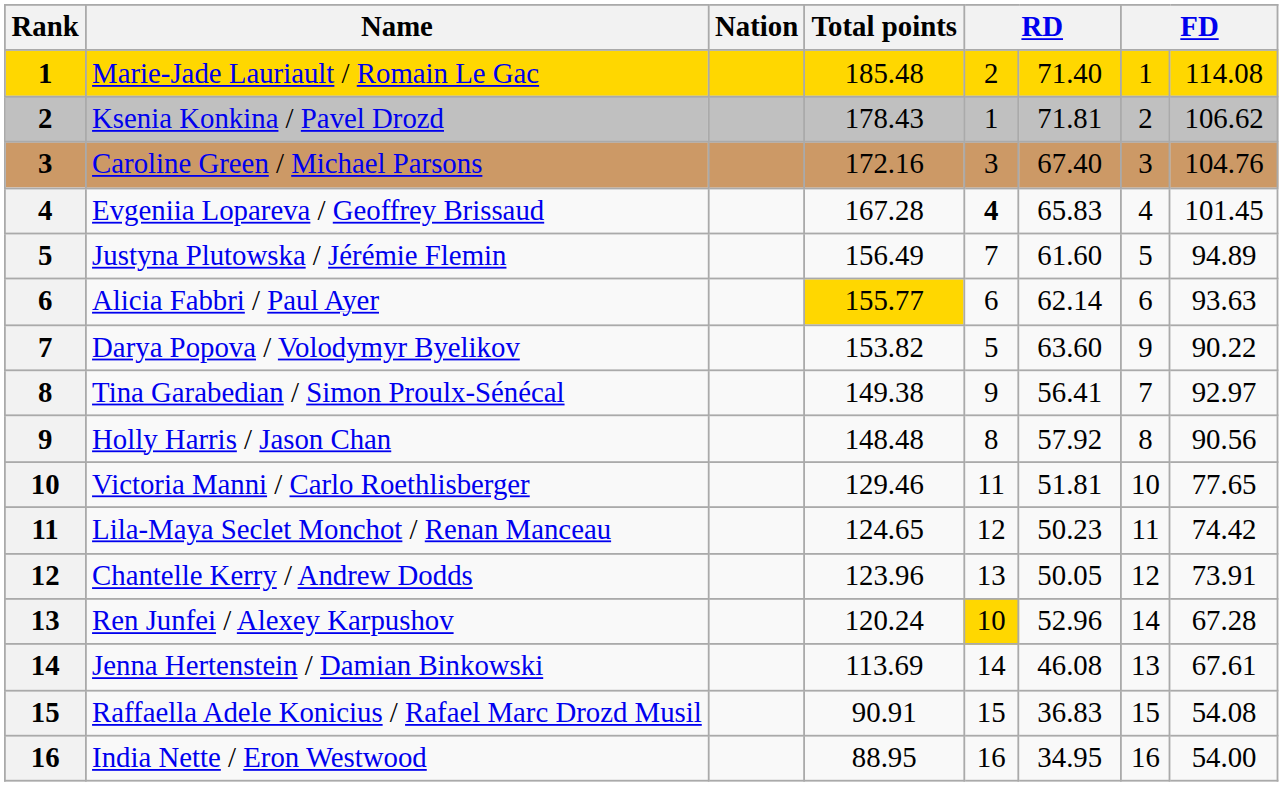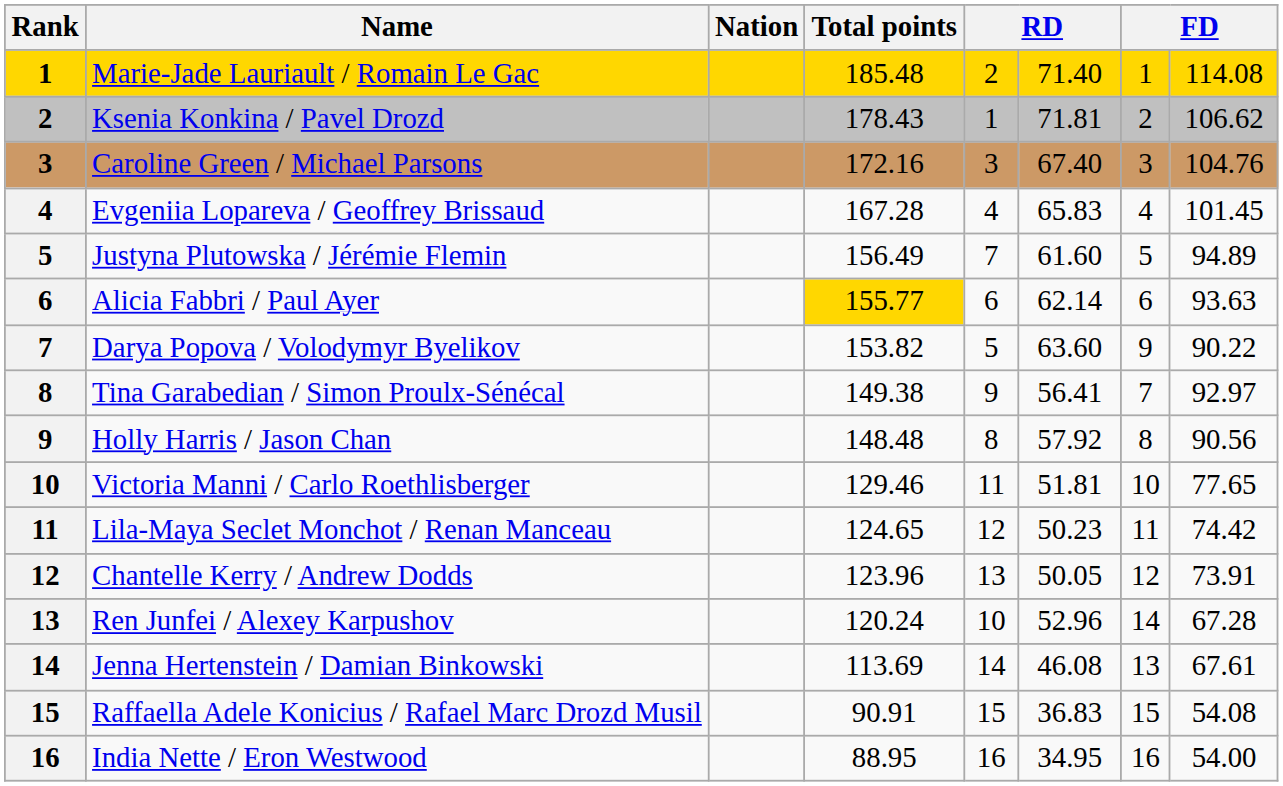(991, 210) bold -> (991, 210) normal
(991, 621) gold background -> (991, 621) no background
